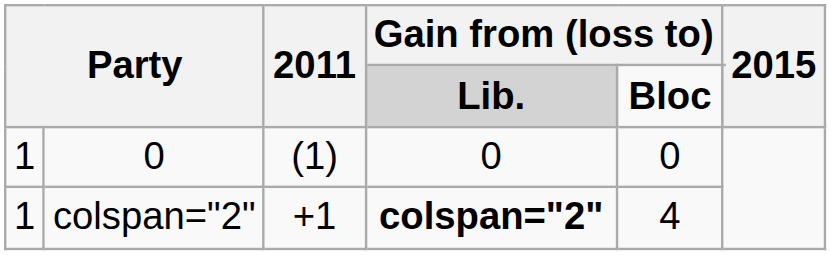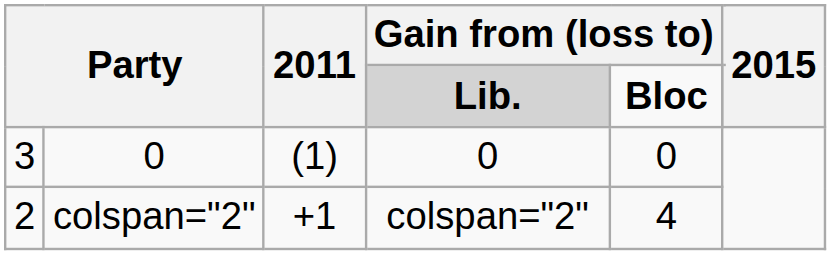(25, 156) 1 -> (25, 156) 3
(25, 216) 1 -> (25, 216) 2
(491, 216) bold -> (488, 216) normal
